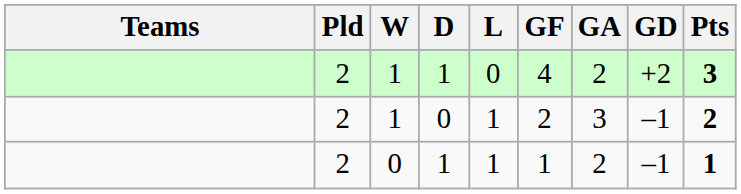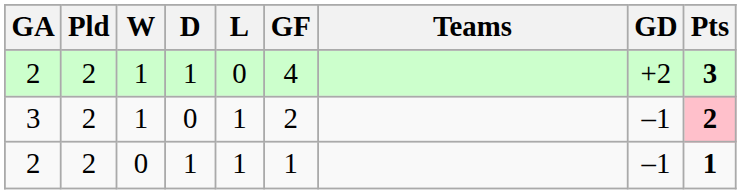columns swapped: (160, 27) <-> (599, 27)
(710, 118) no background -> (710, 118) pink background
